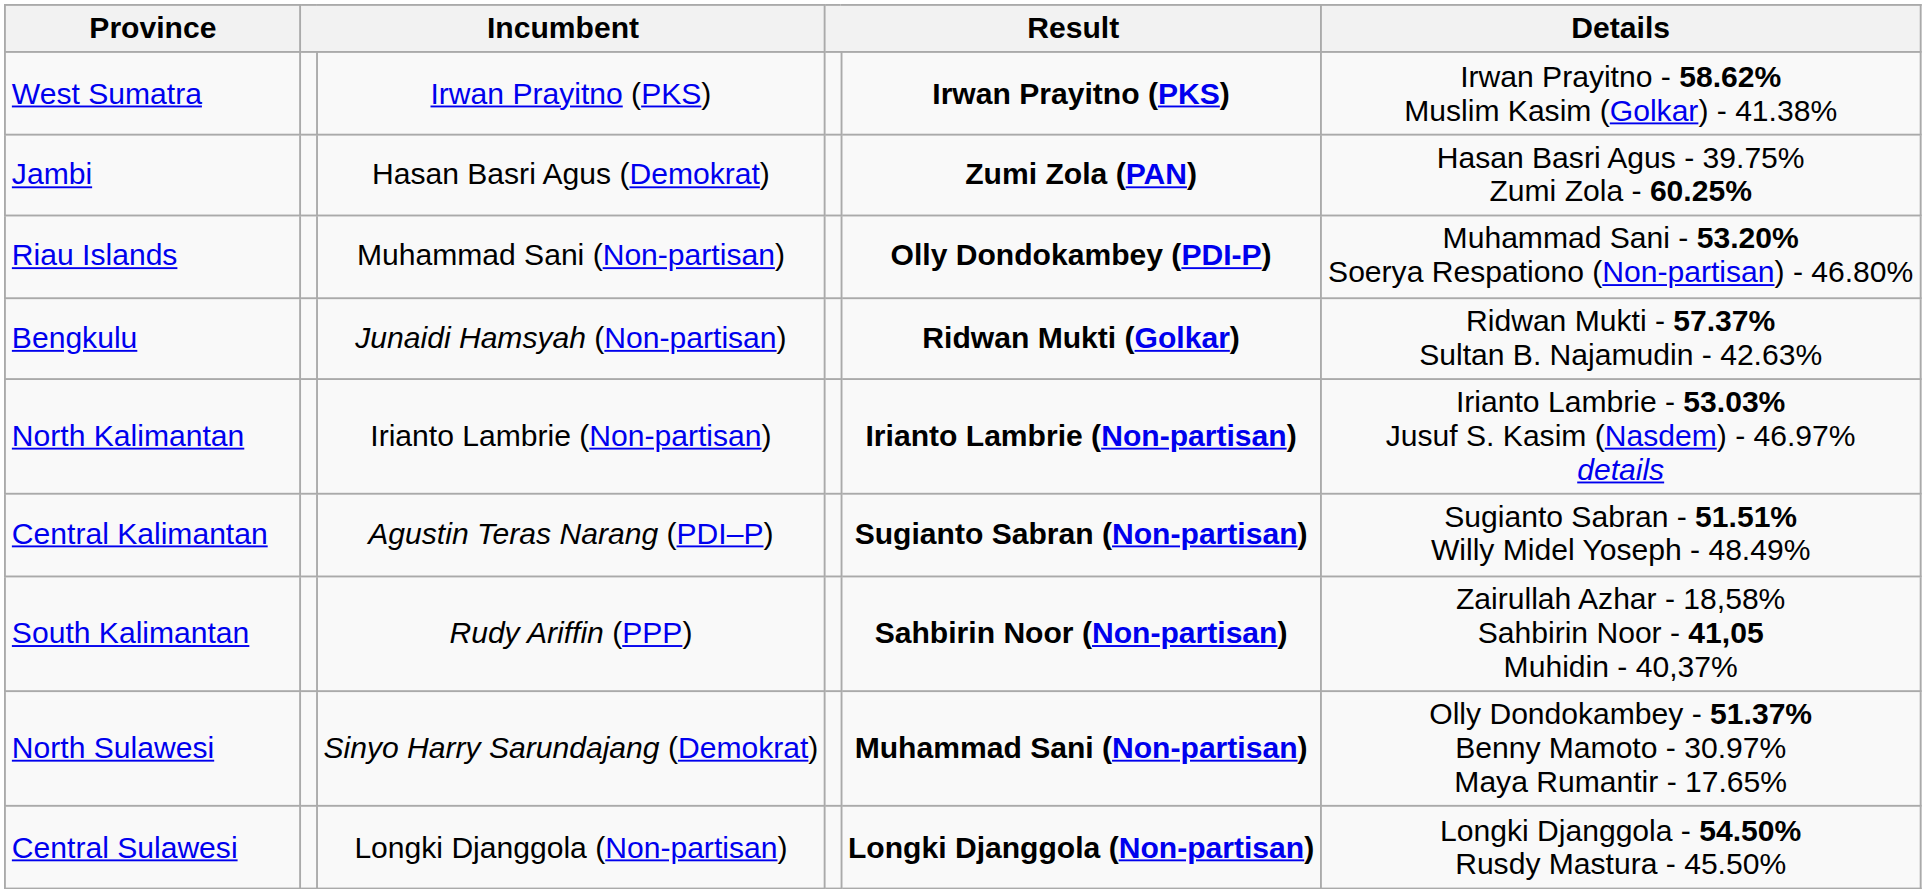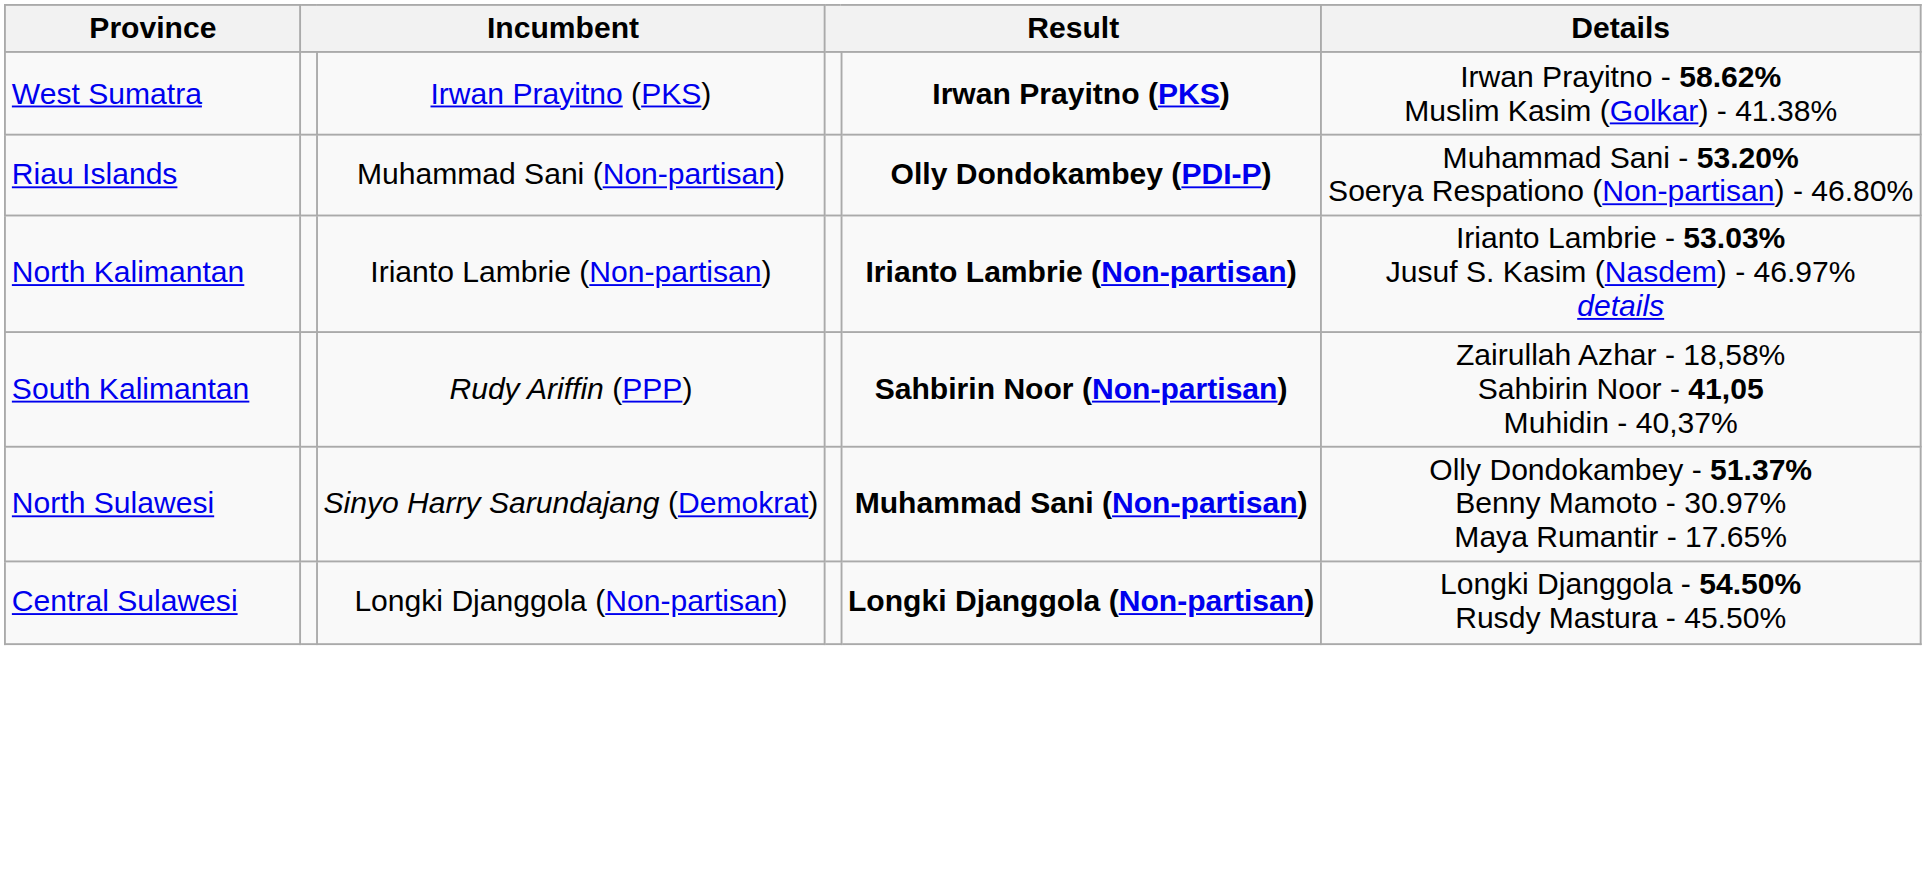- row: (52, 174)
- row: (75, 337)
- row: (140, 534)
